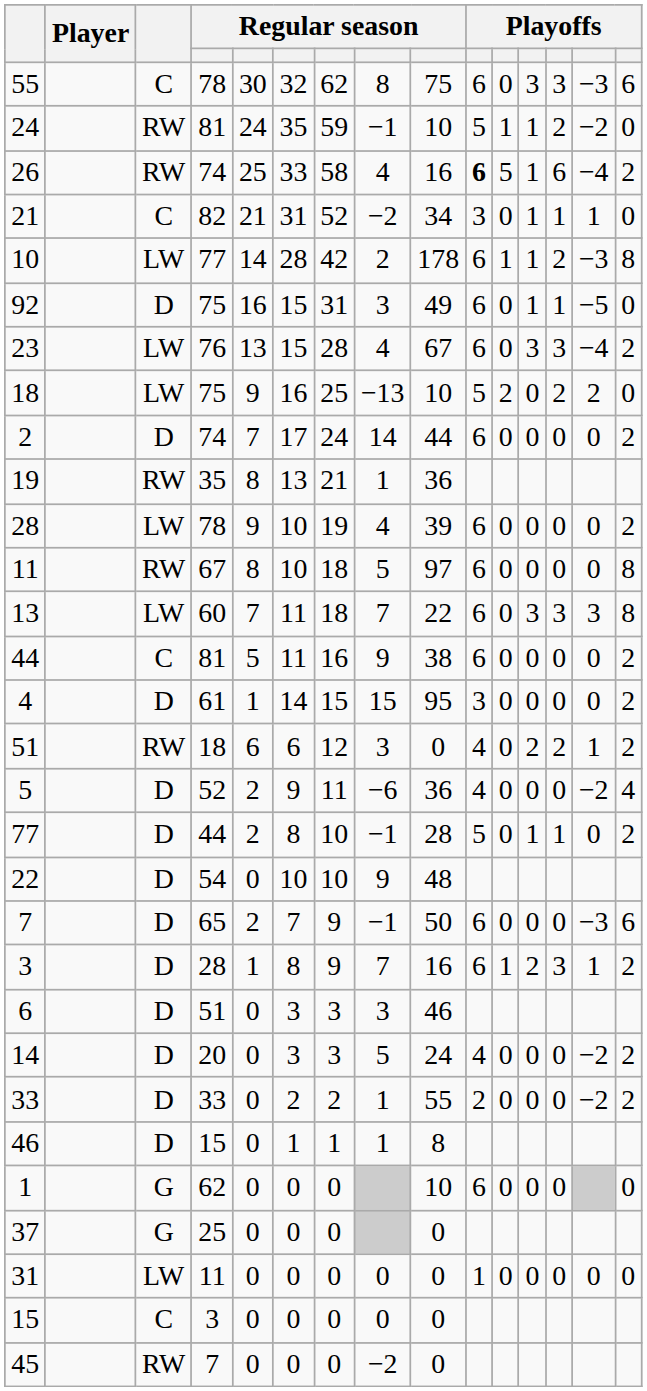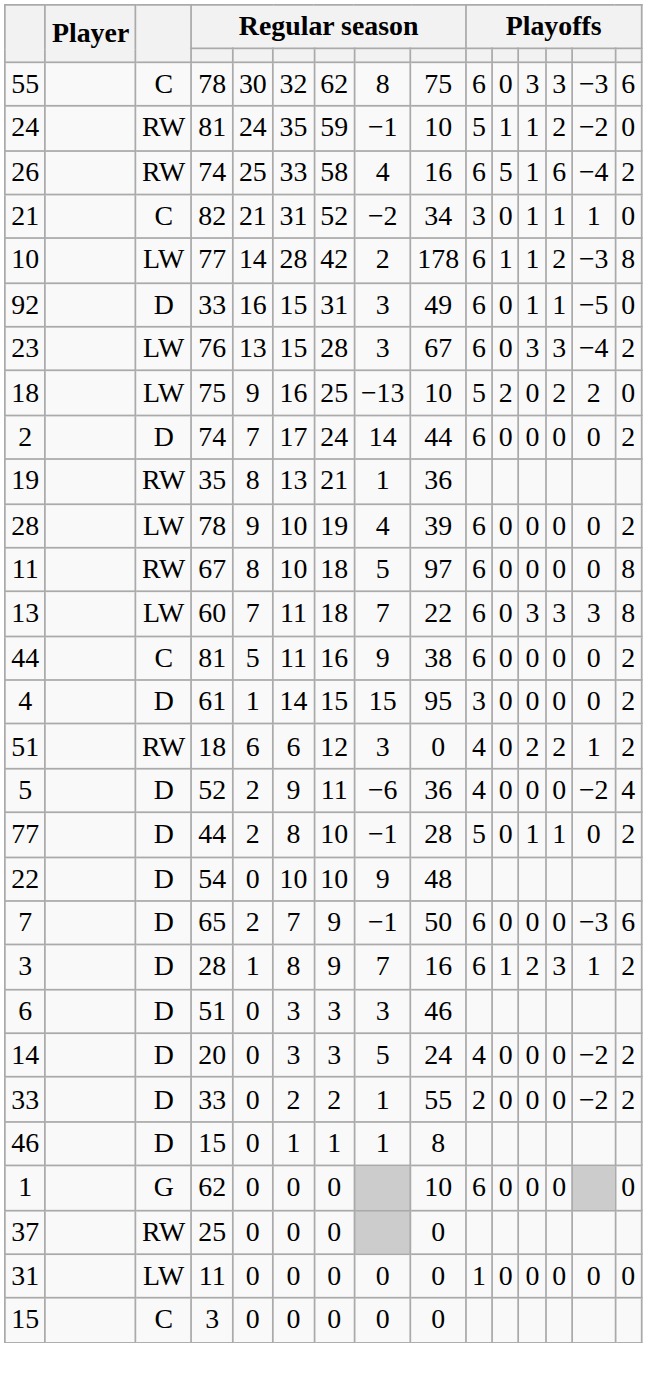(479, 171) bold -> (479, 171) normal
(212, 304) 75 -> (212, 304) 33
(383, 348) 4 -> (383, 348) 3
(164, 1231) G -> (164, 1231) RW
- row: (25, 1363)
